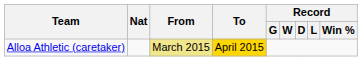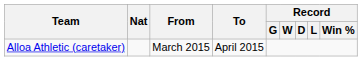(181, 47) khaki background -> (181, 47) no background
(239, 47) gold background -> (239, 47) no background
